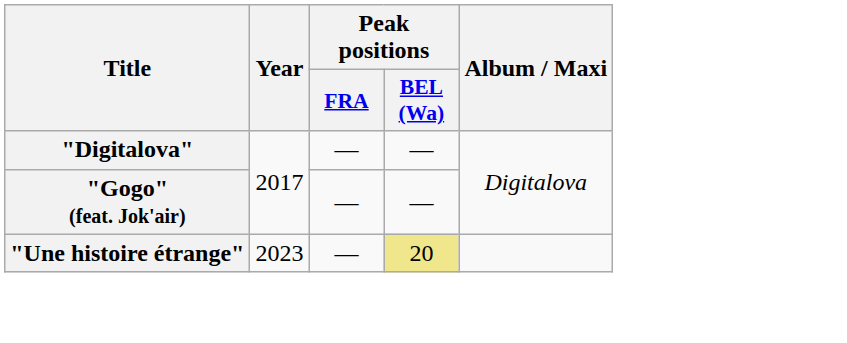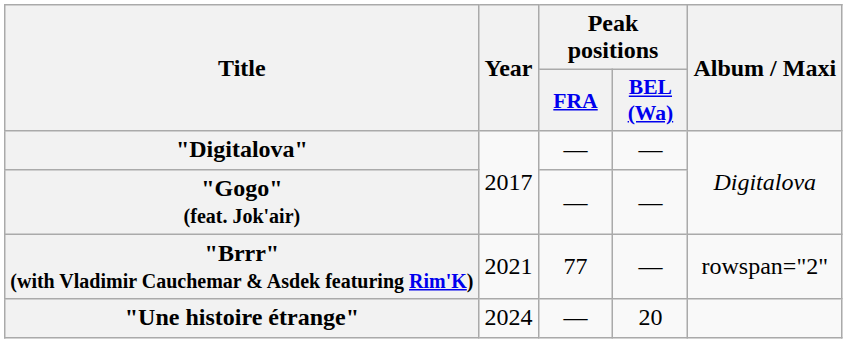+ row: (242, 266)
(280, 252) 2023 -> (509, 317) 2024
(421, 252) khaki background -> (650, 317) no background
